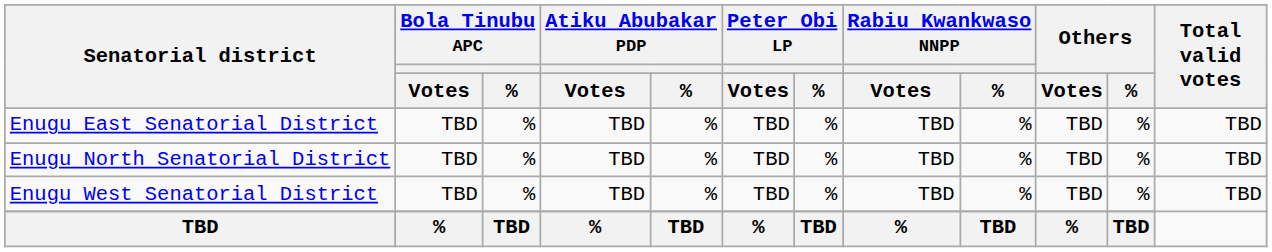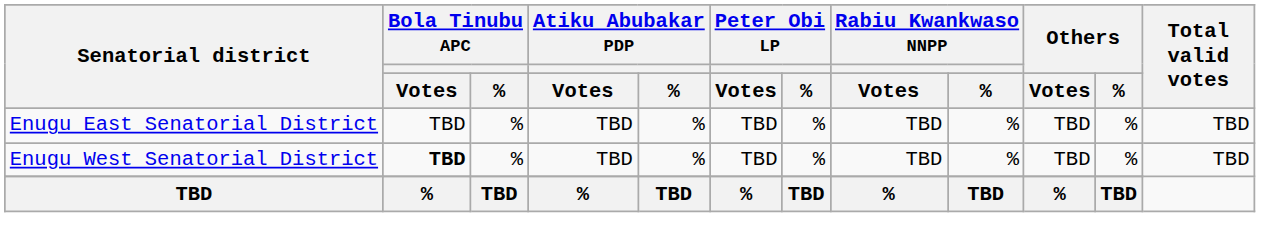- row: (200, 159)
(459, 194) normal -> (447, 159) bold
